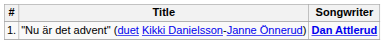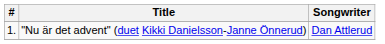(344, 30) bold -> (342, 30) normal
